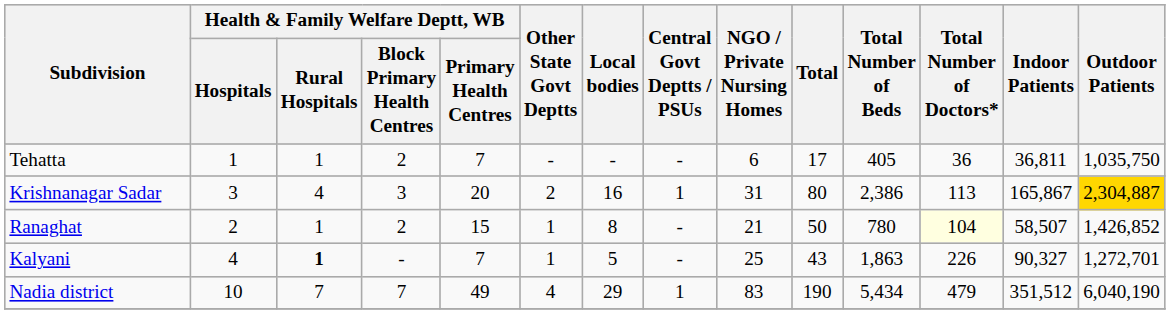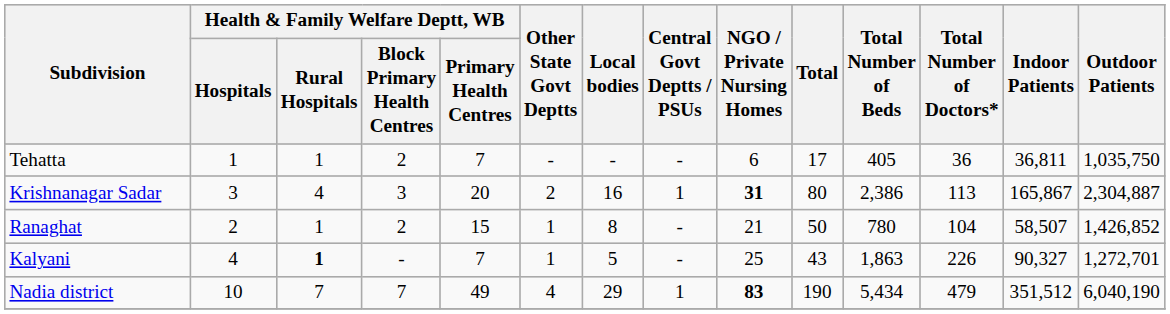(754, 192) normal -> (754, 192) bold
(1122, 192) gold background -> (1122, 192) no background
(962, 226) lightyellow background -> (962, 226) no background
(754, 292) normal -> (754, 292) bold
